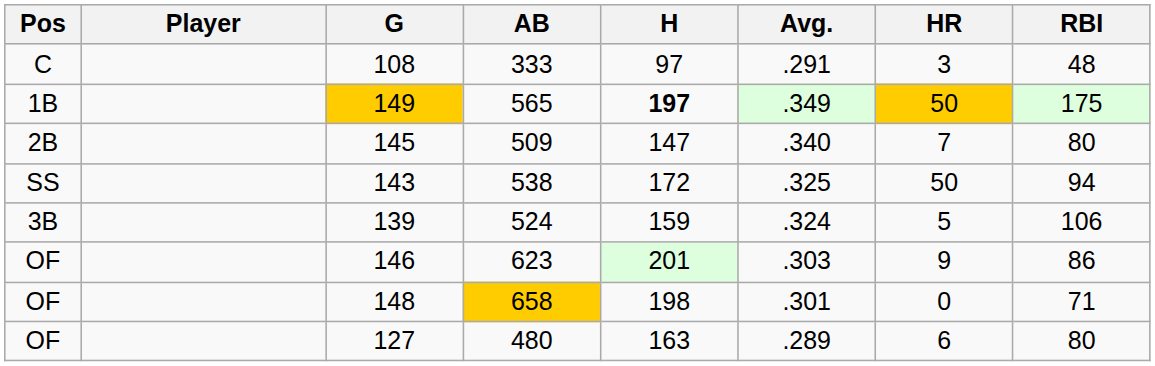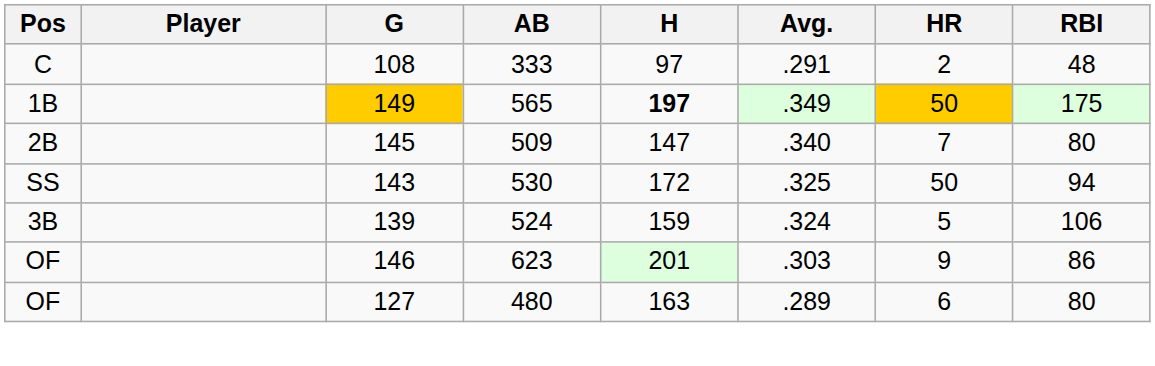(944, 63) 3 -> (944, 63) 2
(532, 182) 538 -> (532, 182) 530
- row: (394, 301)
